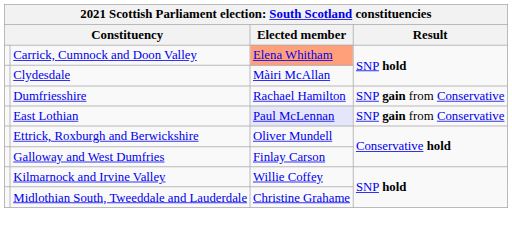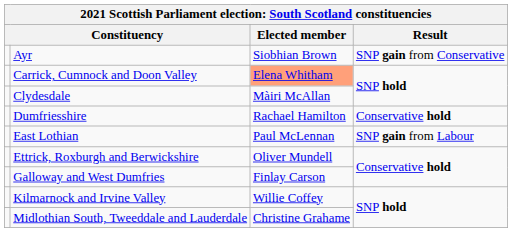+ row: (23, 55)
(430, 95) SNP gain from Conservative -> (403, 116) Conservative hold
(294, 116) lavender background -> (294, 136) no background
(430, 116) SNP gain from Conservative -> (415, 136) SNP gain from Labour
